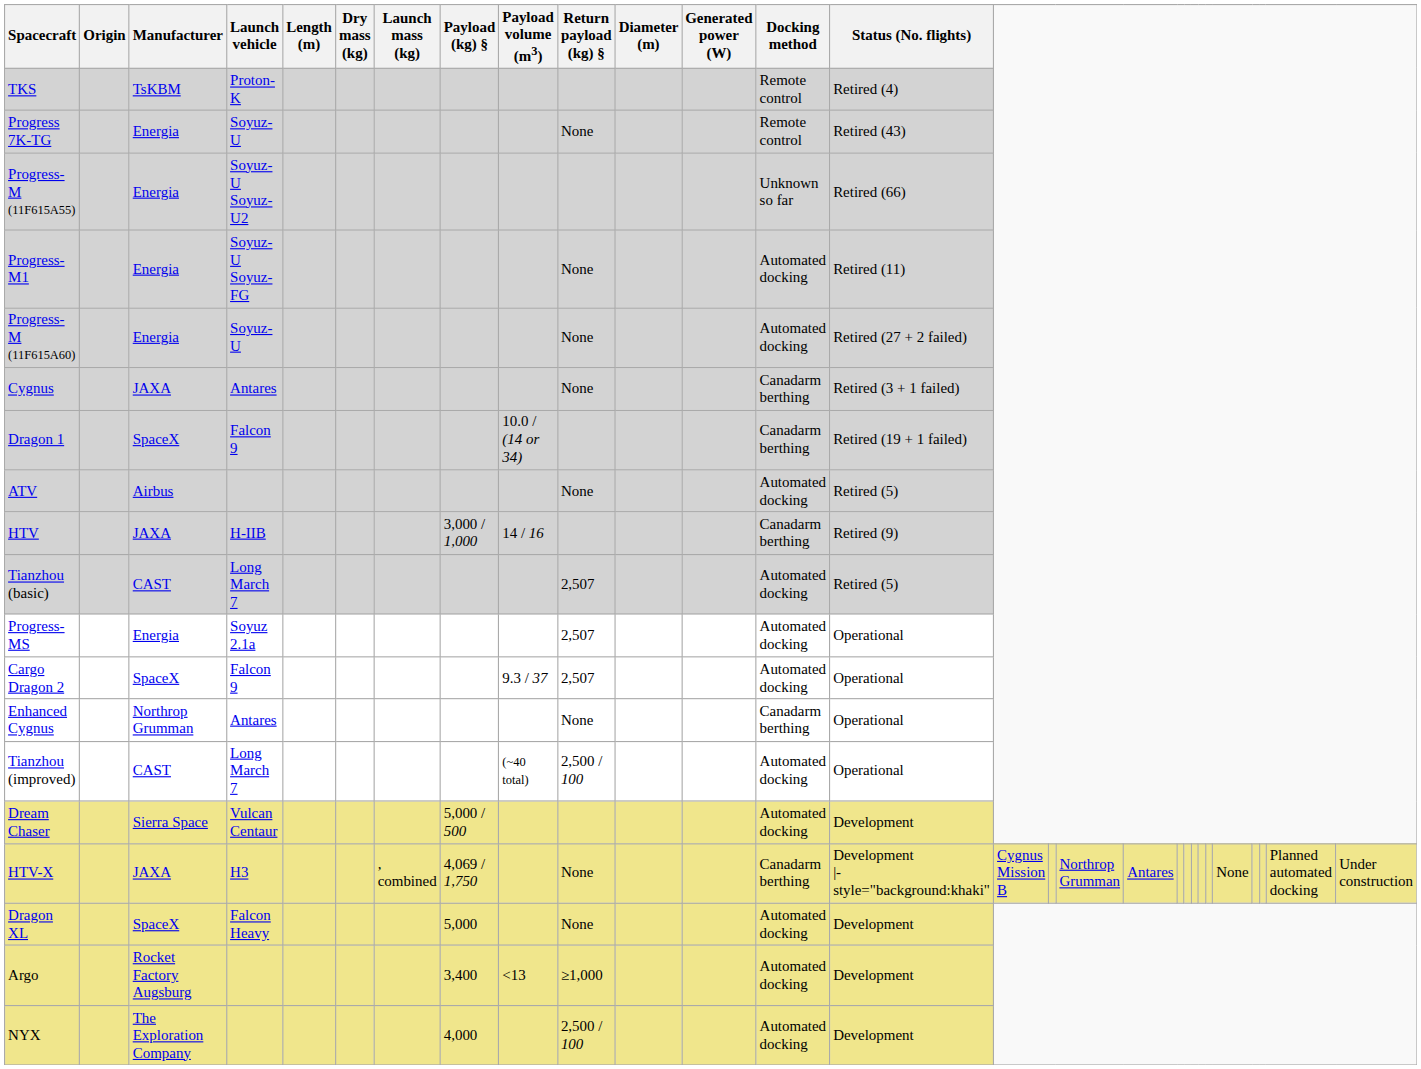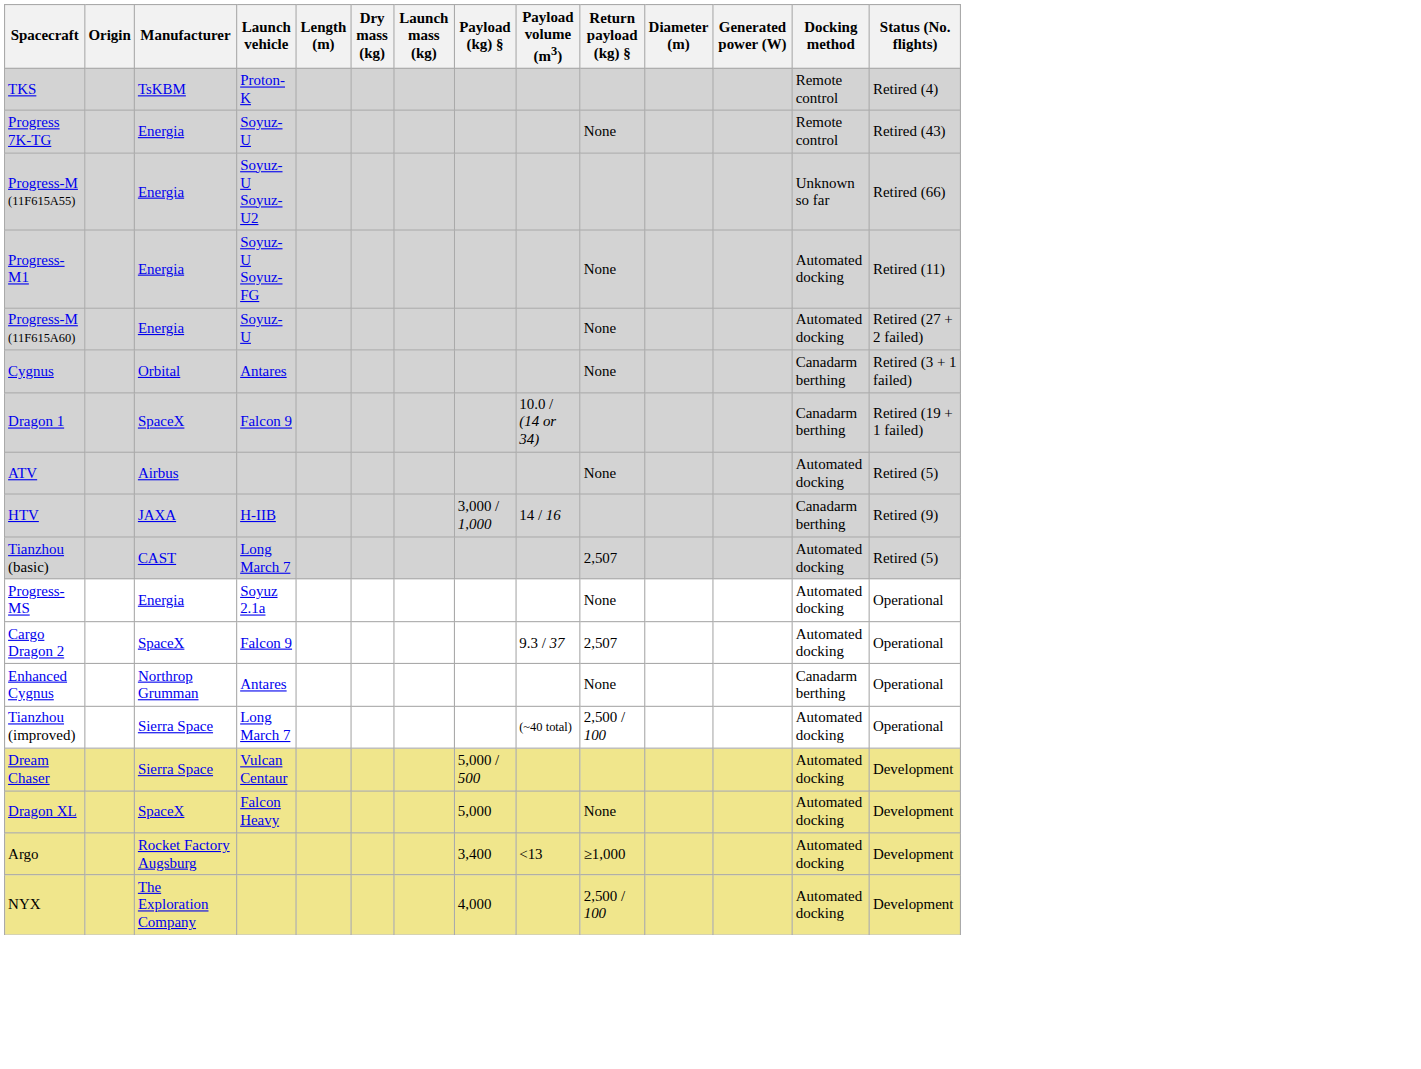(152, 388) JAXA -> (159, 370) Orbital
(578, 635) 2,507 -> (600, 599) None
(152, 770) CAST -> (175, 726) Sierra Space
- row: (31, 872)
